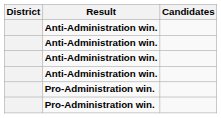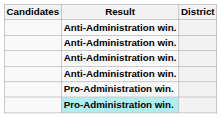columns swapped: (23, 12) <-> (188, 12)
(100, 105) no background -> (119, 105) paleturquoise background
